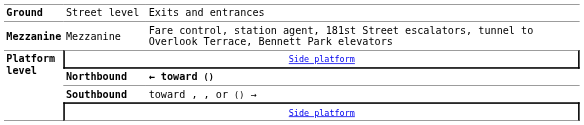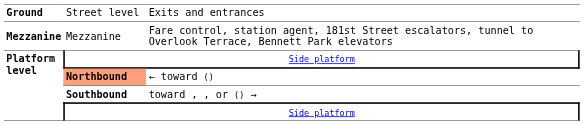(97, 77) no background -> (97, 77) lightsalmon background
(181, 77) bold -> (181, 77) normal
